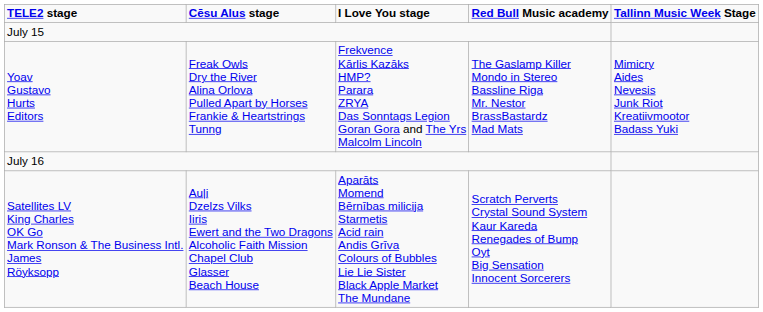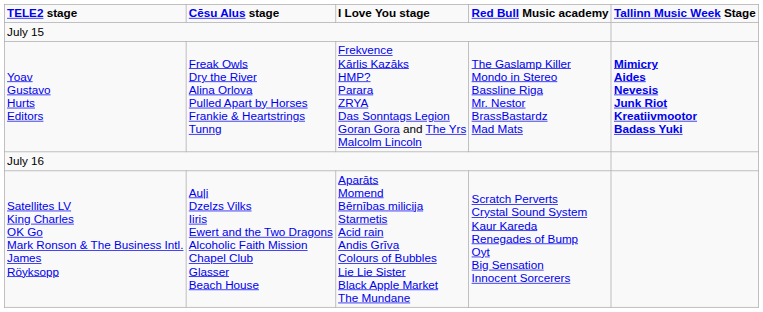(652, 96) normal -> (656, 96) bold
